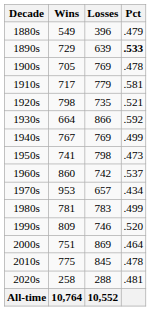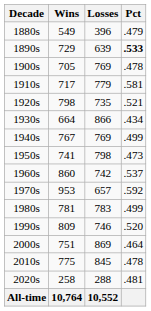(133, 119) .592 -> (133, 119) .434
(133, 191) .434 -> (133, 191) .592
